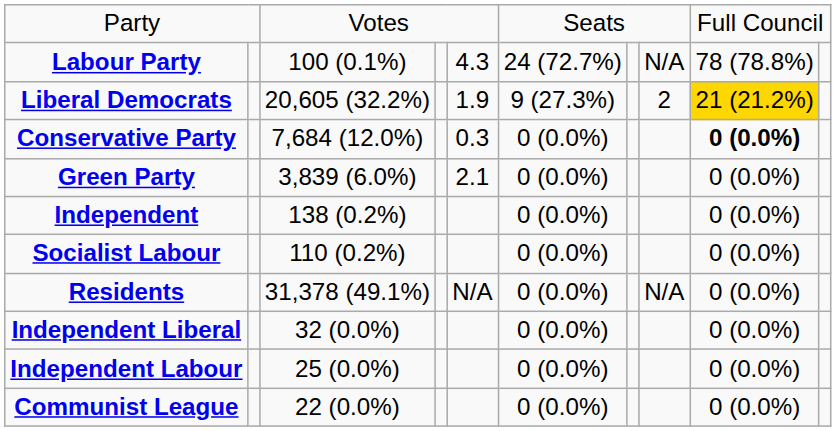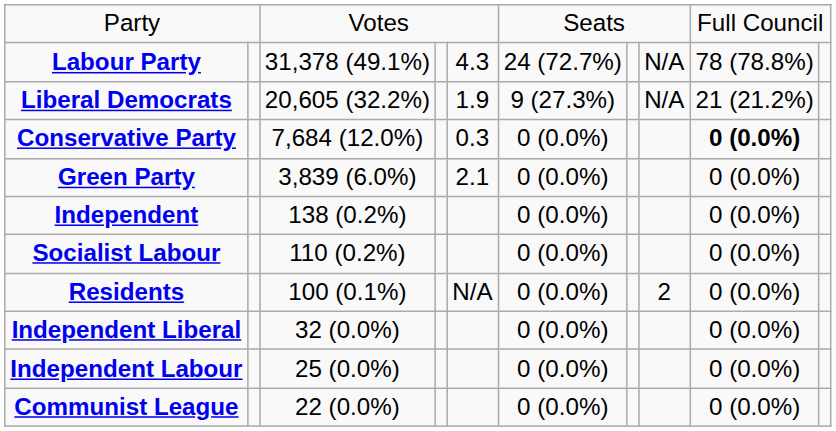(347, 61) 100 (0.1%) -> (347, 61) 31,378 (49.1%)
(664, 100) 2 -> (664, 100) N/A
(755, 100) gold background -> (755, 100) no background
(347, 291) 31,378 (49.1%) -> (347, 291) 100 (0.1%)
(664, 291) N/A -> (664, 291) 2
